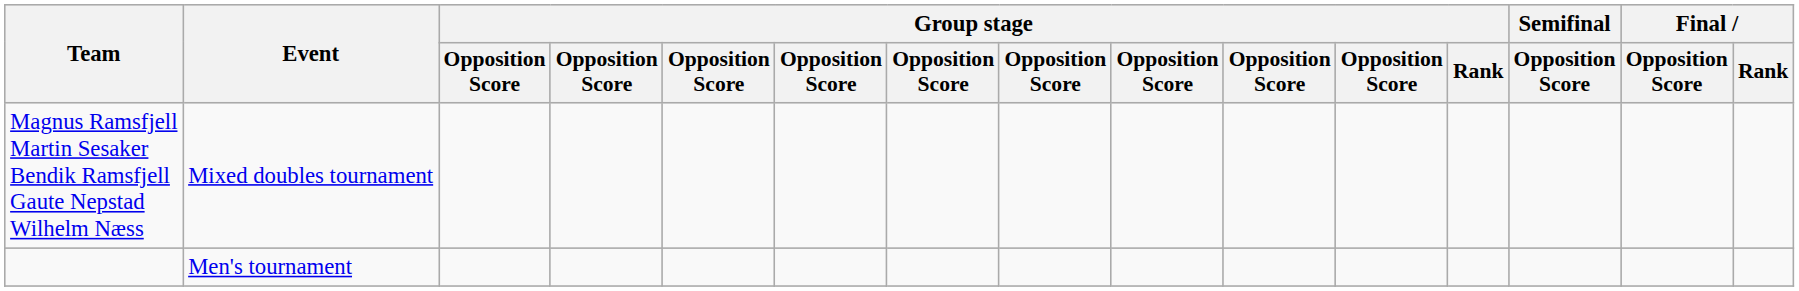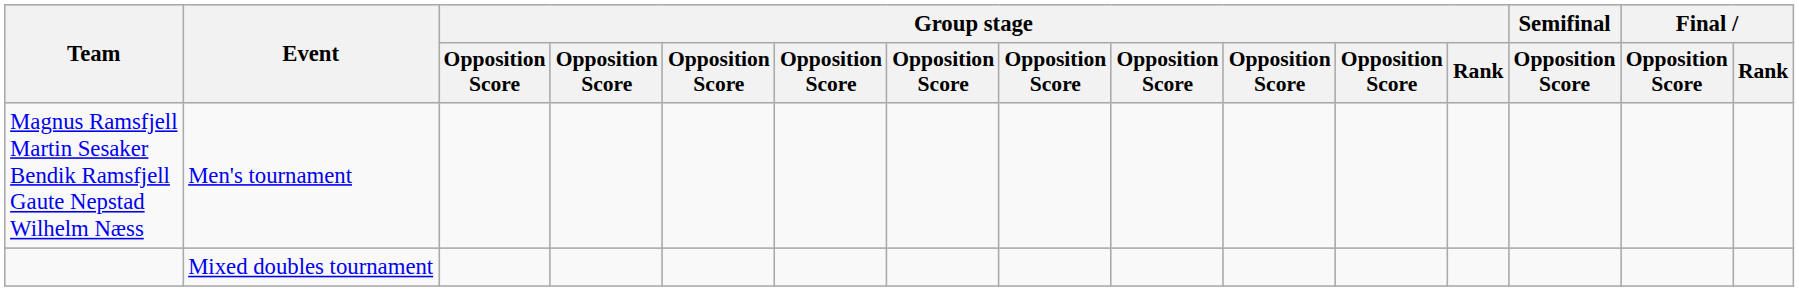(311, 175) Mixed doubles tournament -> (270, 175) Men's tournament
(270, 266) Men's tournament -> (311, 266) Mixed doubles tournament
